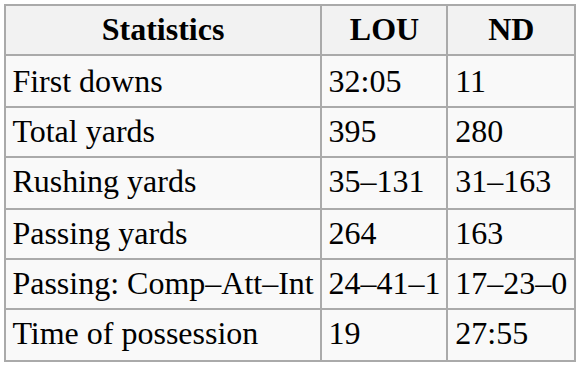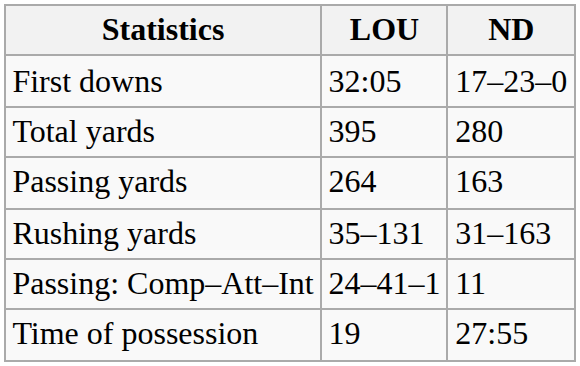(471, 80) 11 -> (511, 80) 17–23–0
rows swapped: (104, 182) <-> (100, 232)
(511, 283) 17–23–0 -> (471, 283) 11
